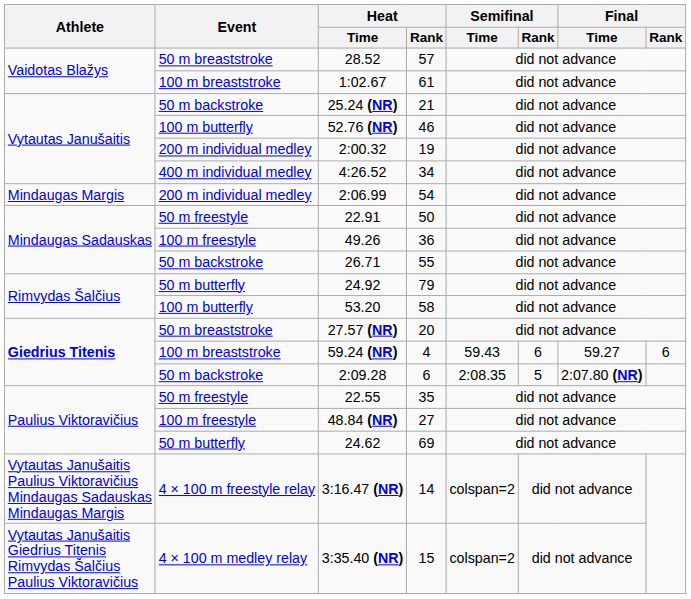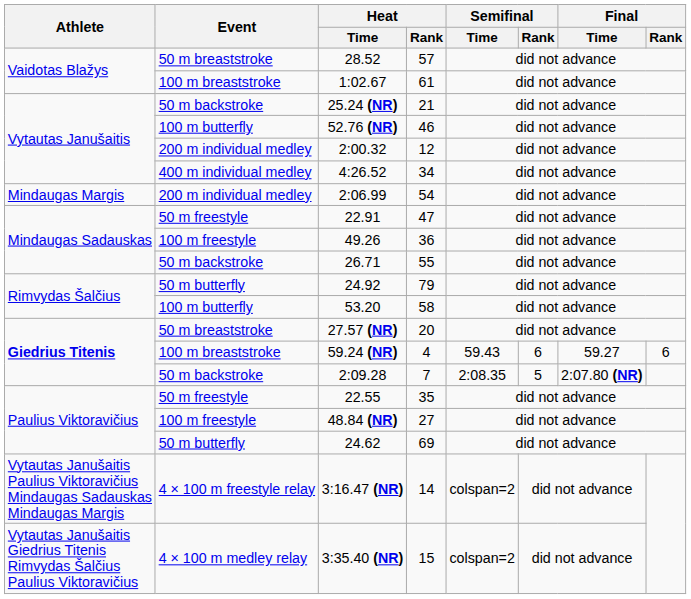(426, 150) 19 -> (426, 150) 12
(426, 218) 50 -> (426, 218) 47
(426, 375) 6 -> (426, 375) 7
